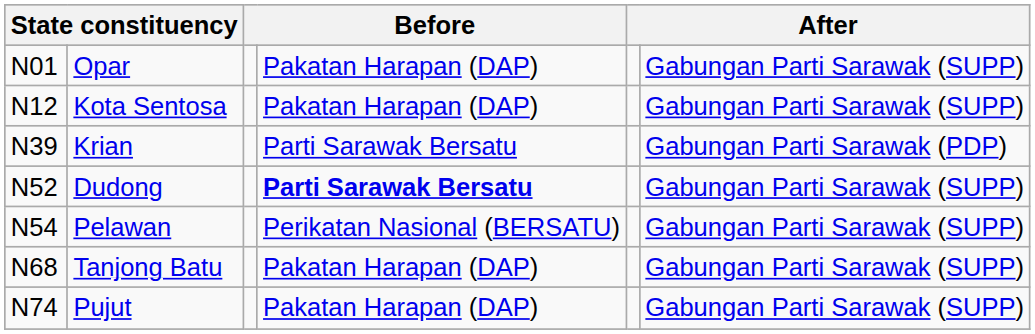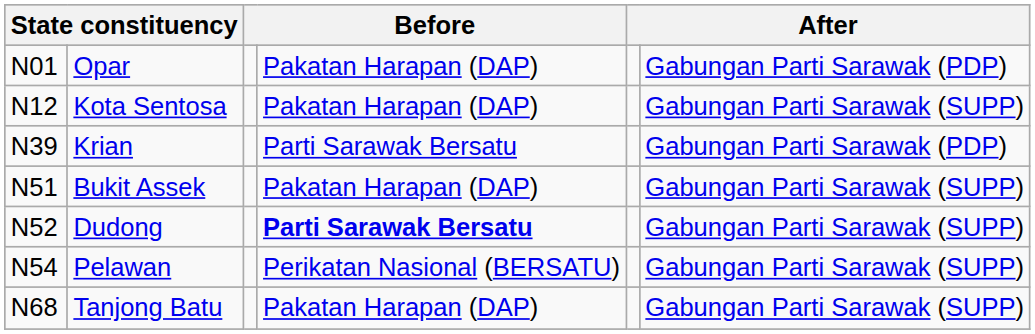(835, 66) Gabungan Parti Sarawak (SUPP) -> (826, 66) Gabungan Parti Sarawak (PDP)
+ row: (139, 187)
- row: (102, 308)
